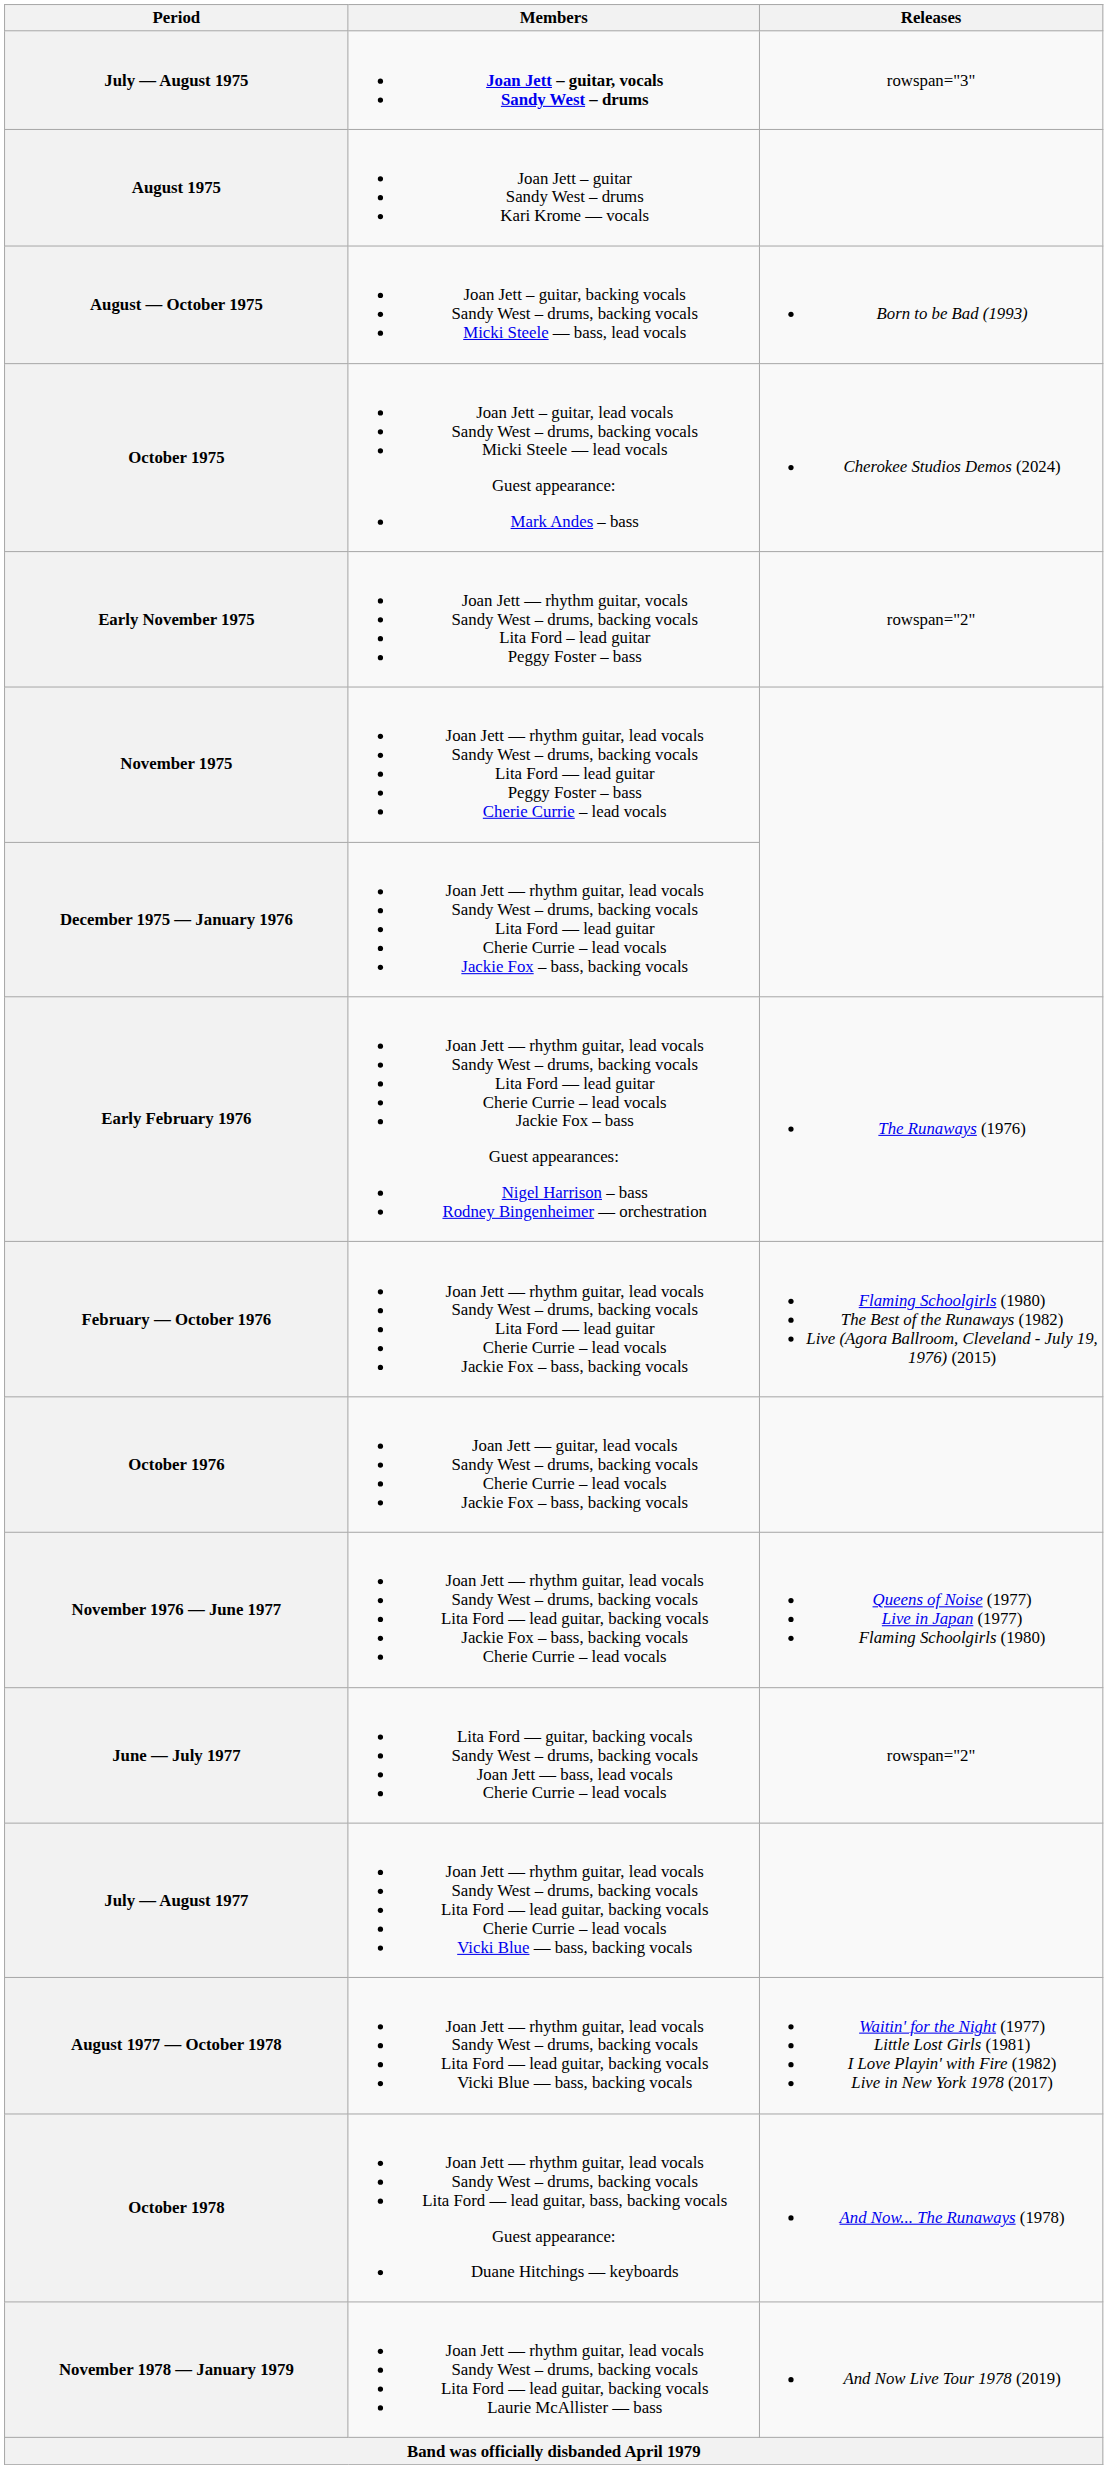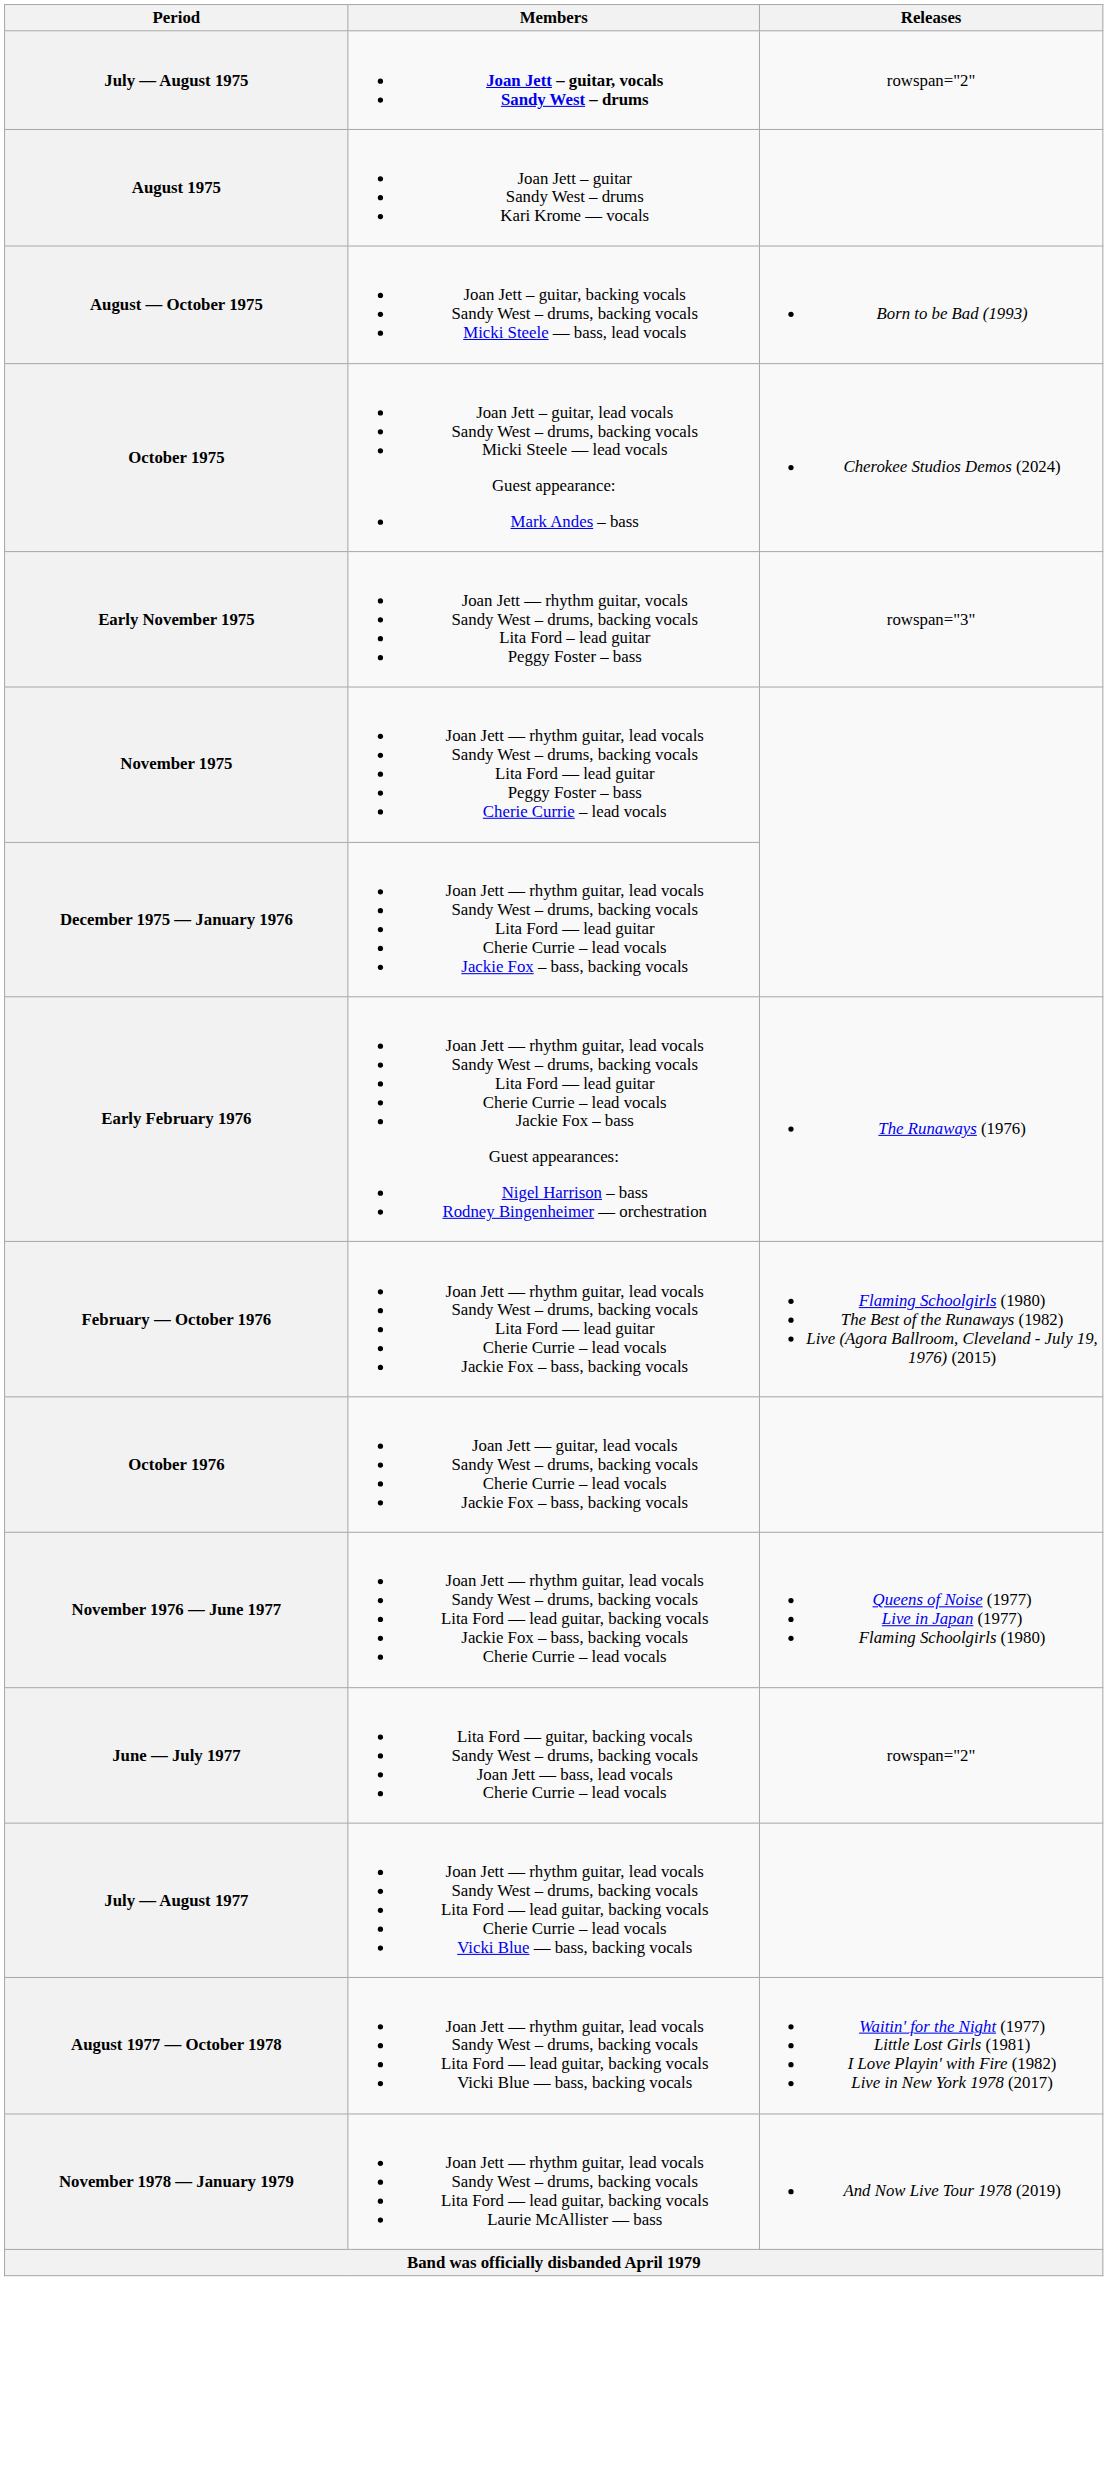(931, 80) rowspan="3" -> (931, 80) rowspan="2"
(931, 619) rowspan="2" -> (931, 619) rowspan="3"
- row: (176, 2207)
